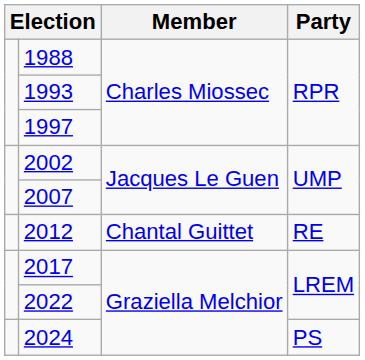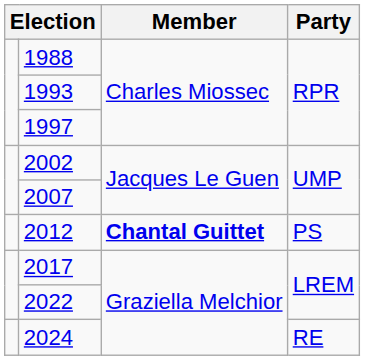(179, 232) normal -> (185, 232) bold
(308, 232) RE -> (307, 232) PS
(307, 337) PS -> (308, 337) RE
